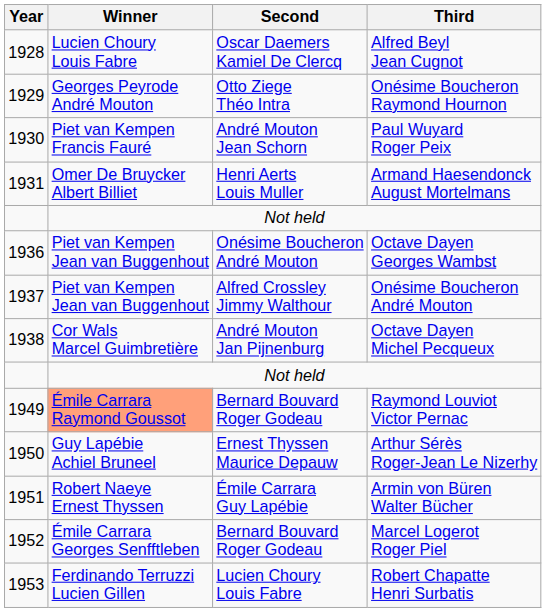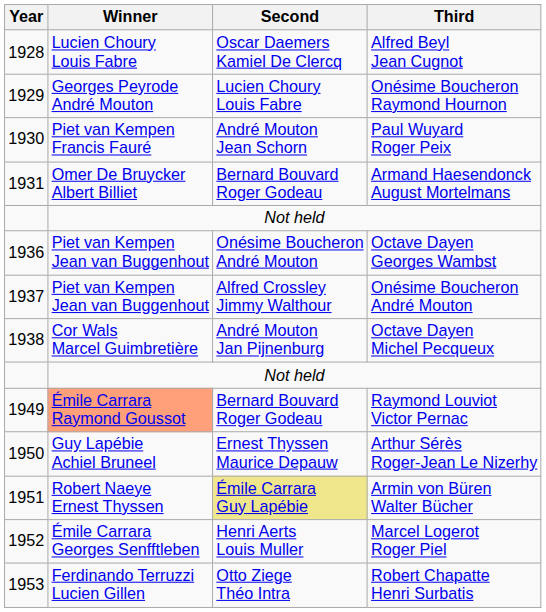(254, 95) Otto Ziege Théo Intra -> (268, 95) Lucien Choury Louis Fabre
(260, 183) Henri Aerts Louis Muller -> (277, 183) Bernard Bouvard Roger Godeau
(266, 497) no background -> (266, 497) khaki background
(277, 541) Bernard Bouvard Roger Godeau -> (260, 541) Henri Aerts Louis Muller
(268, 585) Lucien Choury Louis Fabre -> (254, 585) Otto Ziege Théo Intra
